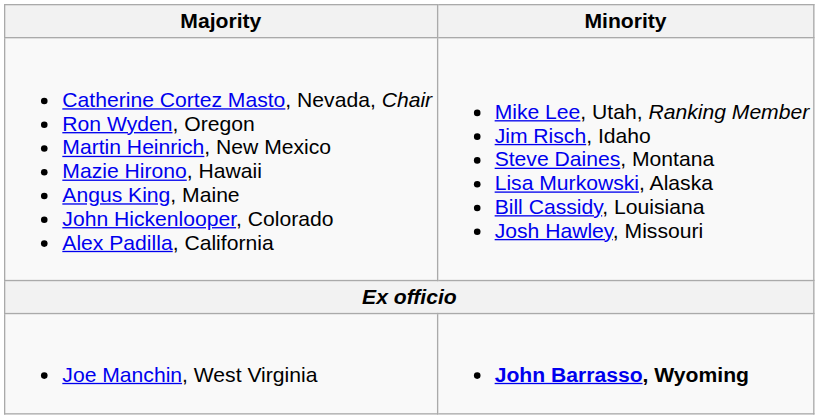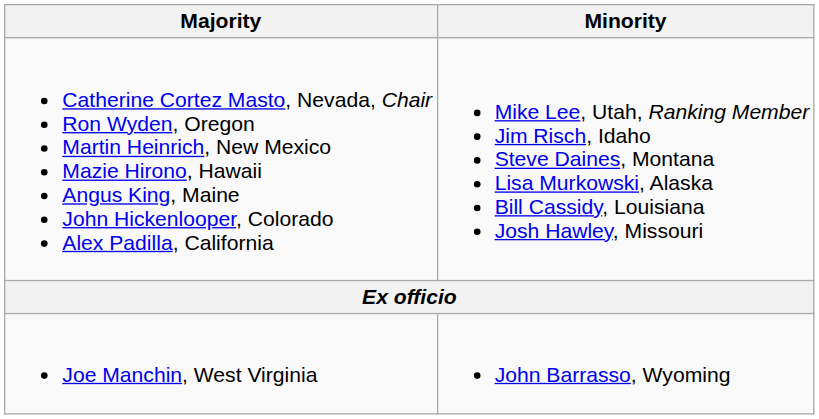(626, 375) bold -> (626, 375) normal
